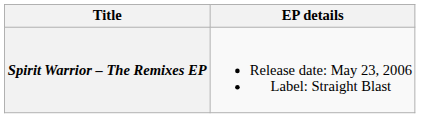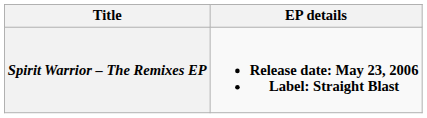(313, 78) normal -> (316, 78) bold
